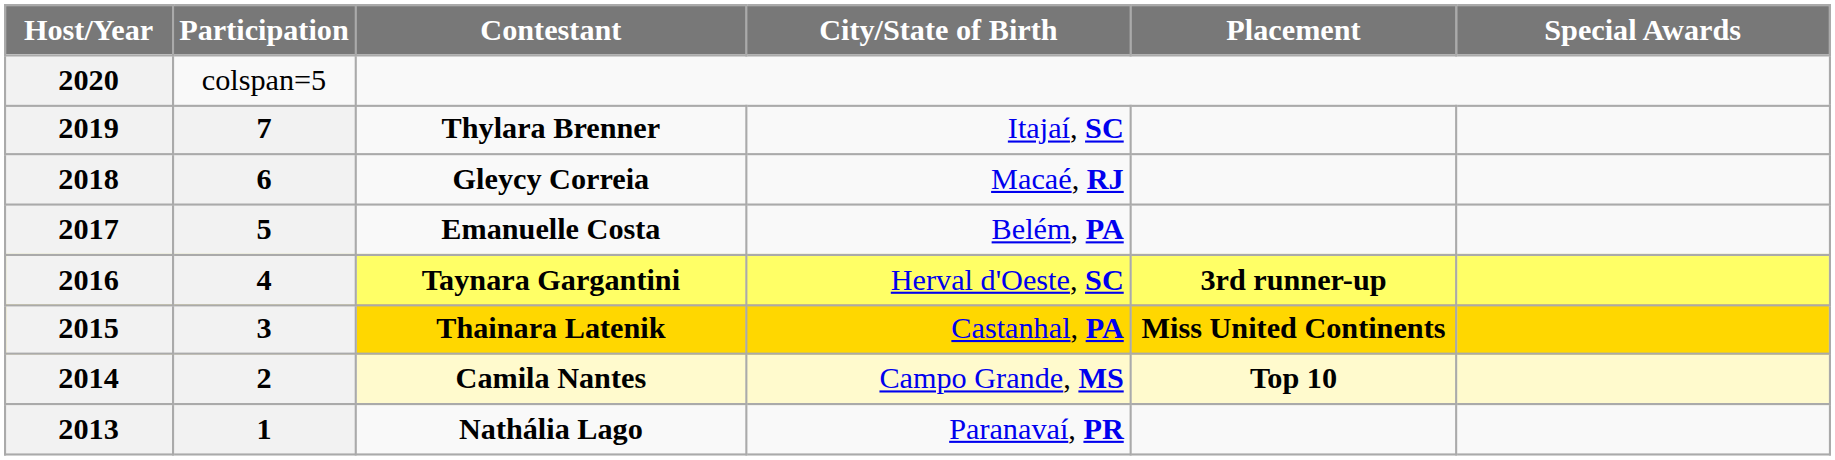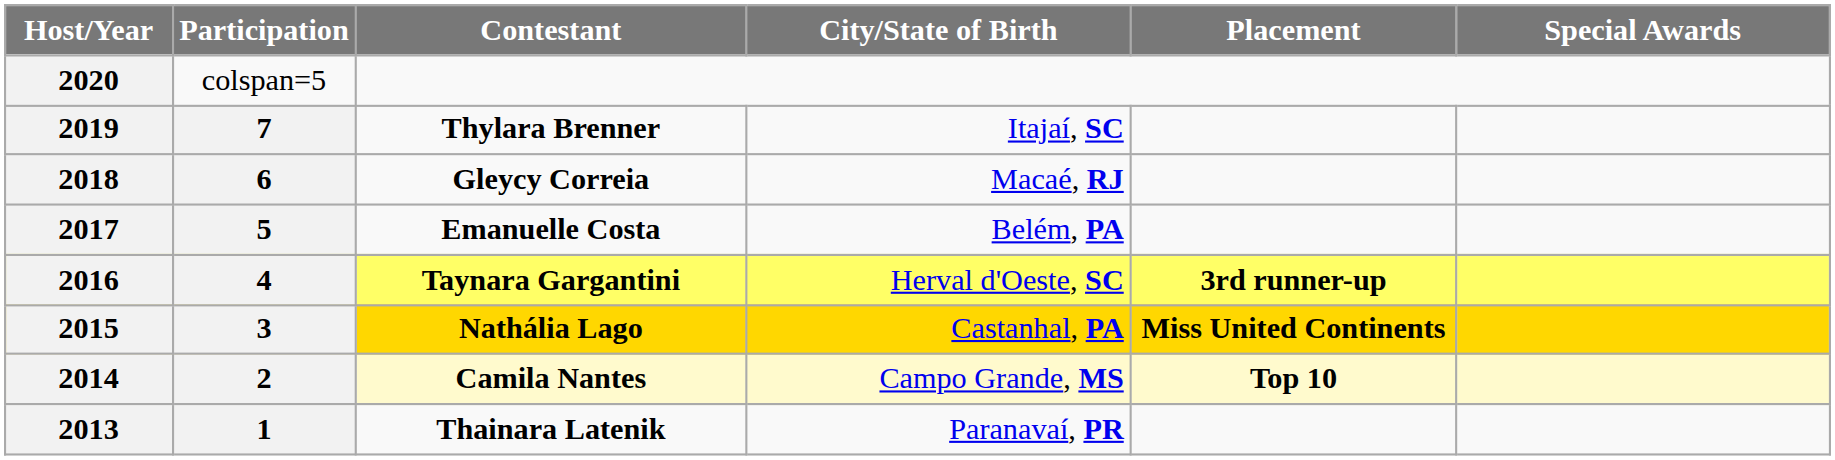(551, 329) Thainara Latenik -> (551, 329) Nathália Lago
(551, 428) Nathália Lago -> (551, 428) Thainara Latenik
